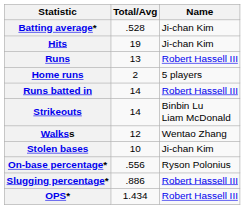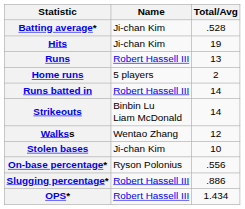columns swapped: (200, 12) <-> (135, 12)
